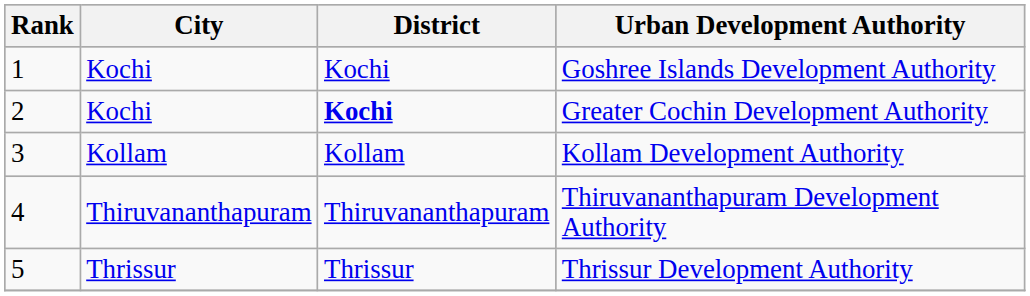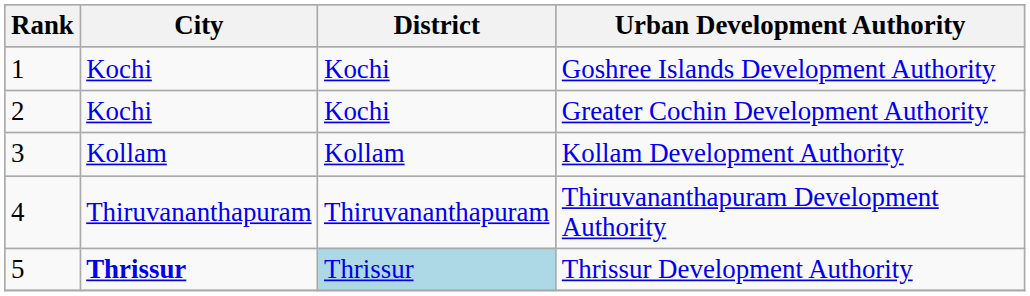(358, 111) bold -> (357, 111) normal
(131, 269) normal -> (136, 269) bold
(369, 269) no background -> (369, 269) lightblue background
